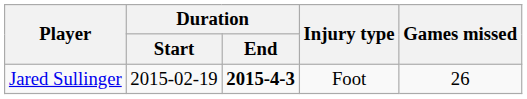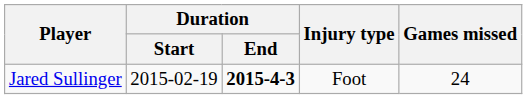(460, 78) 26 -> (460, 78) 24
